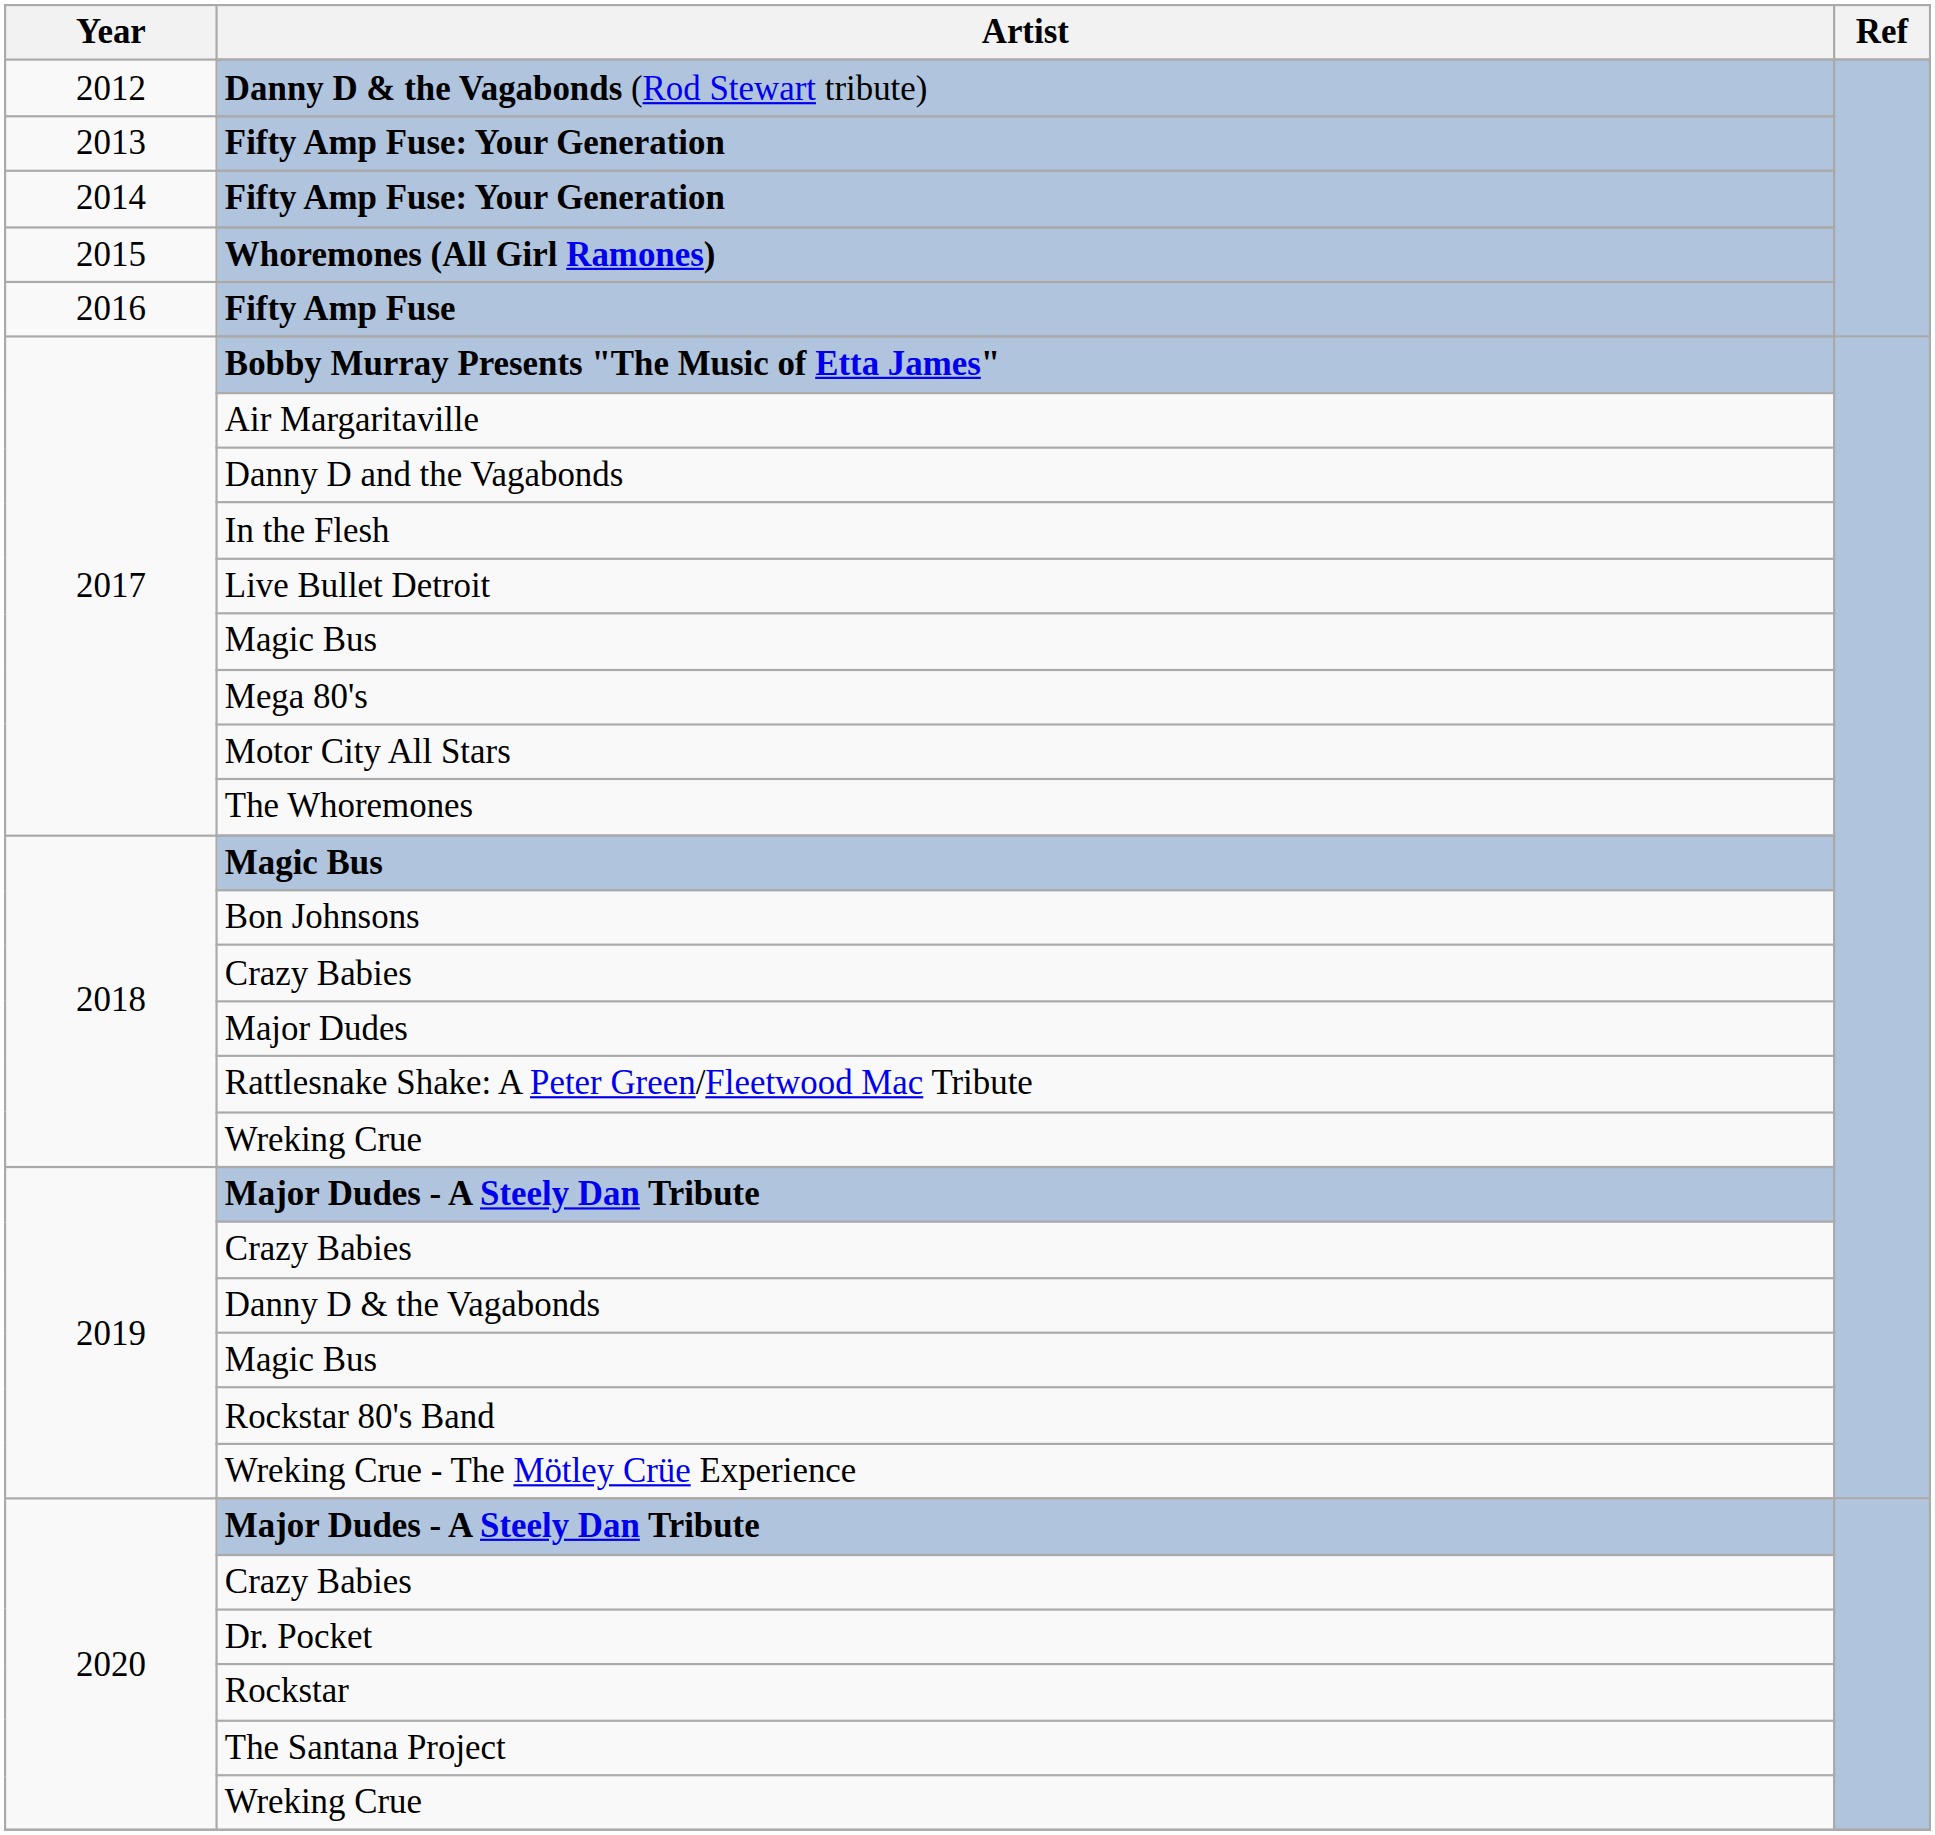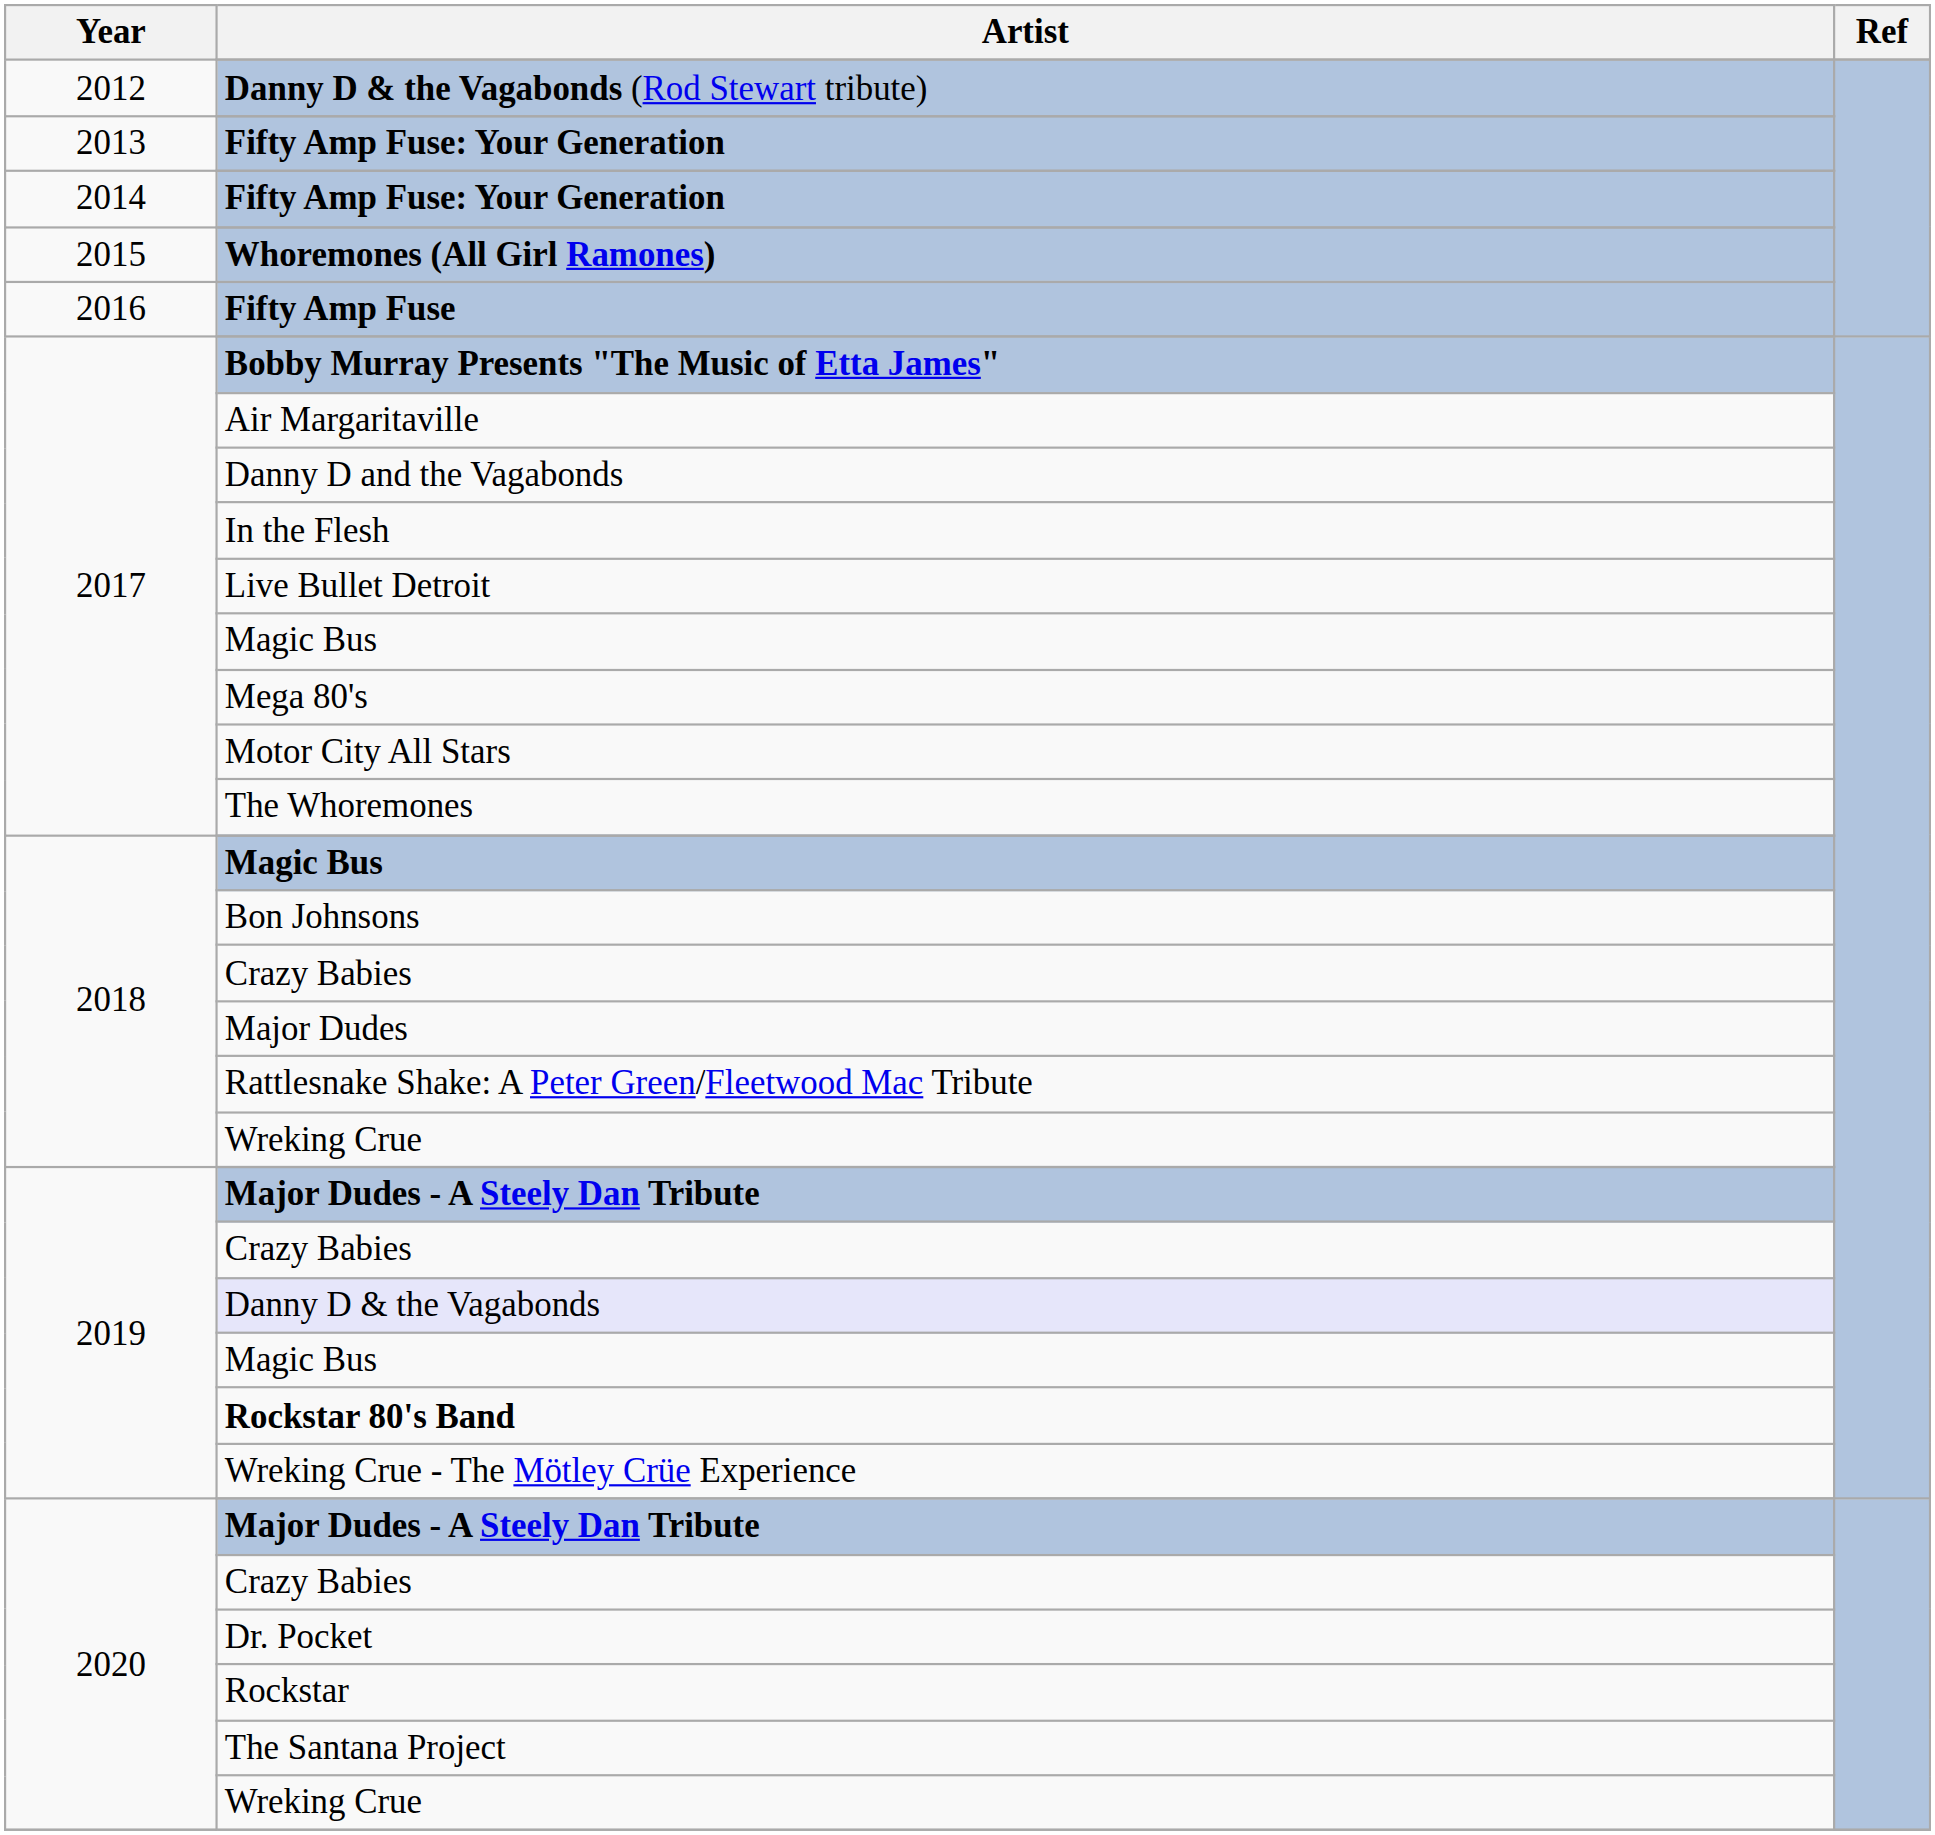(412, 1304) no background -> (412, 1304) lavender background
(360, 1415) normal -> (370, 1415) bold
